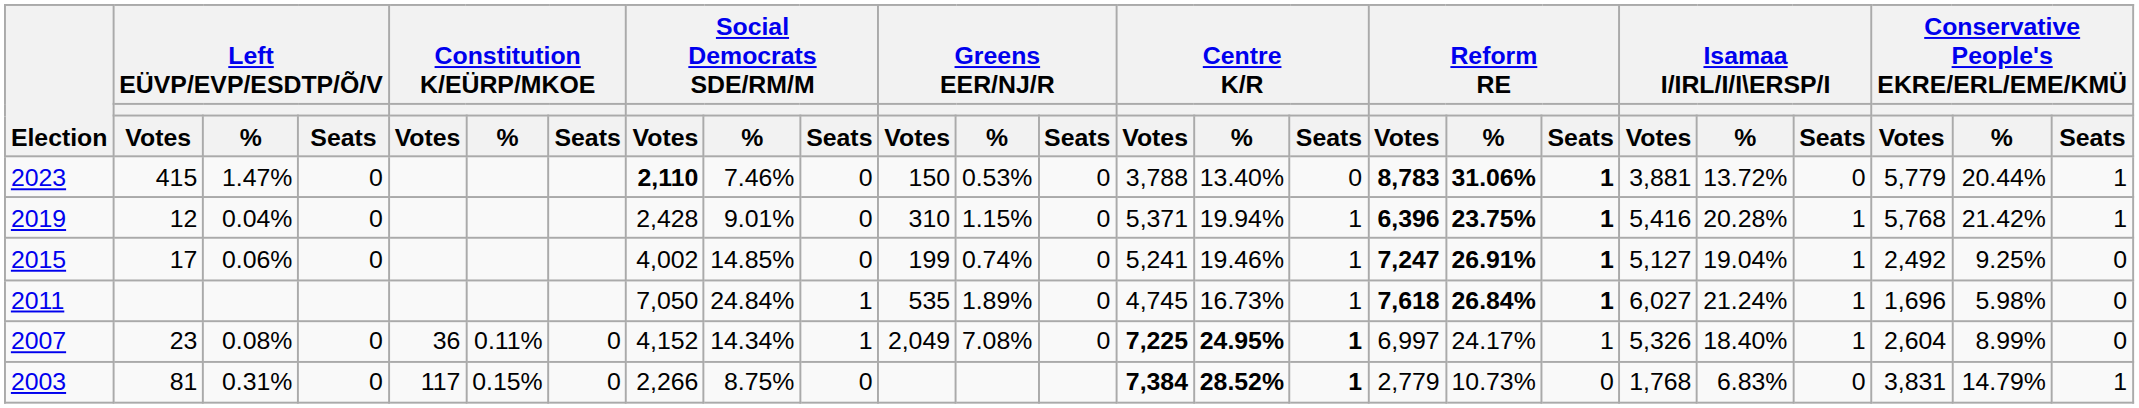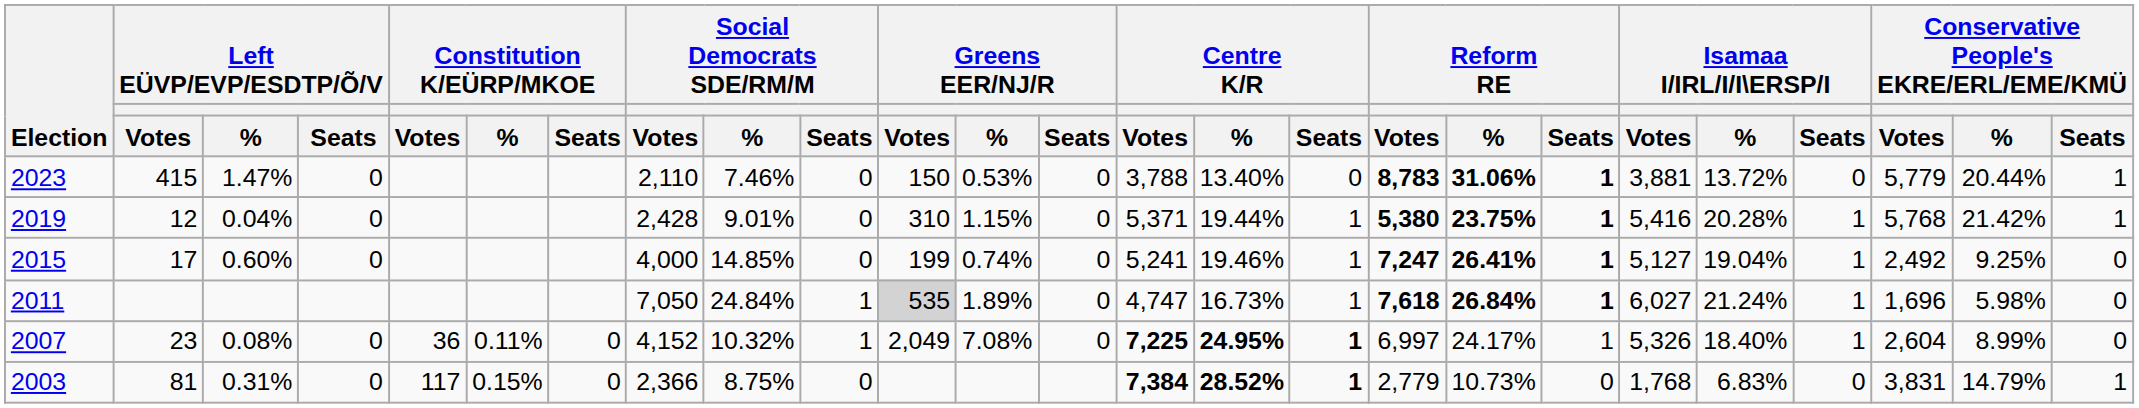(668, 177) bold -> (668, 177) normal
(1242, 218) 19.94% -> (1242, 218) 19.44%
(1409, 218) 6,396 -> (1409, 218) 5,380
(257, 259) 0.06% -> (257, 259) 0.60%
(667, 259) 4,002 -> (667, 259) 4,000
(1494, 259) 26.91% -> (1494, 259) 26.41%
(929, 300) no background -> (929, 300) lightgrey background
(1157, 300) 4,745 -> (1157, 300) 4,747
(752, 341) 14.34% -> (752, 341) 10.32%
(667, 382) 2,266 -> (667, 382) 2,366
